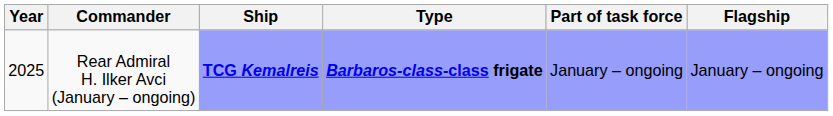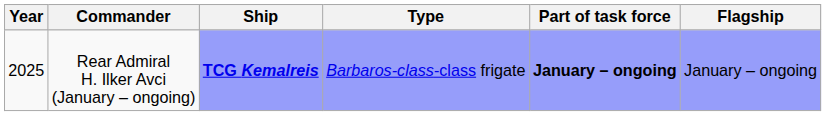(434, 70) bold -> (426, 70) normal
(617, 70) normal -> (605, 70) bold
